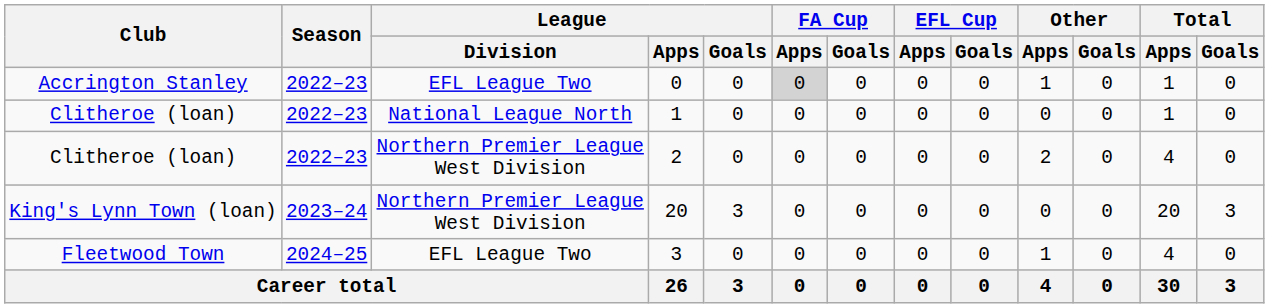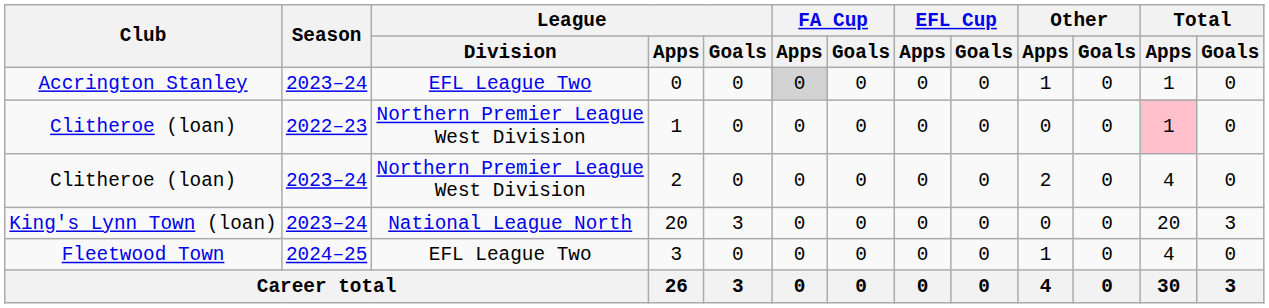(327, 84) 2022–23 -> (327, 84) 2023–24
(510, 115) National League North -> (510, 126) Northern Premier League West Division
(1169, 115) no background -> (1169, 126) pink background
(327, 158) 2022–23 -> (327, 180) 2023–24
(510, 212) Northern Premier League West Division -> (510, 223) National League North
